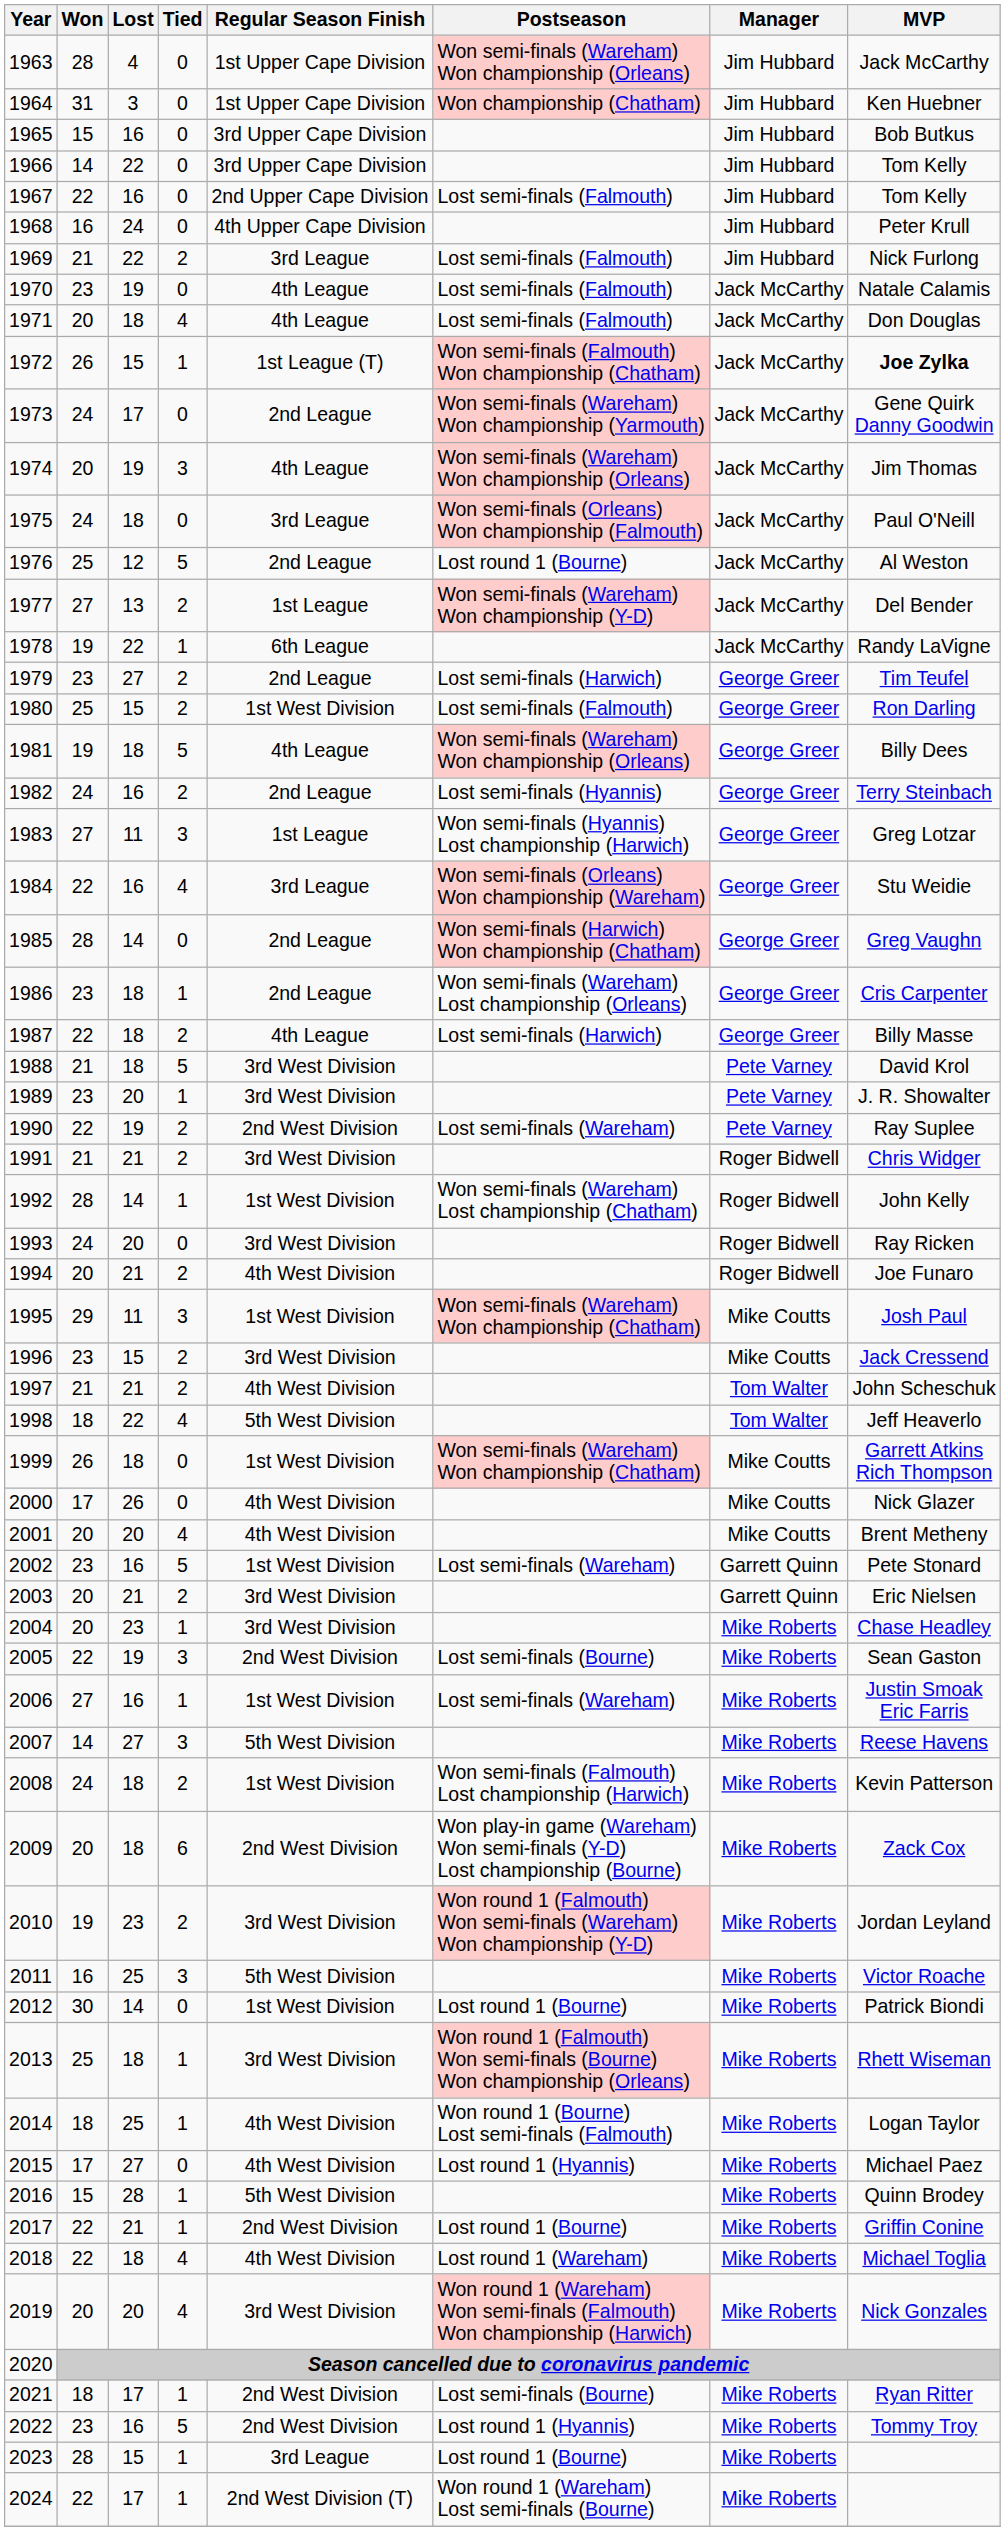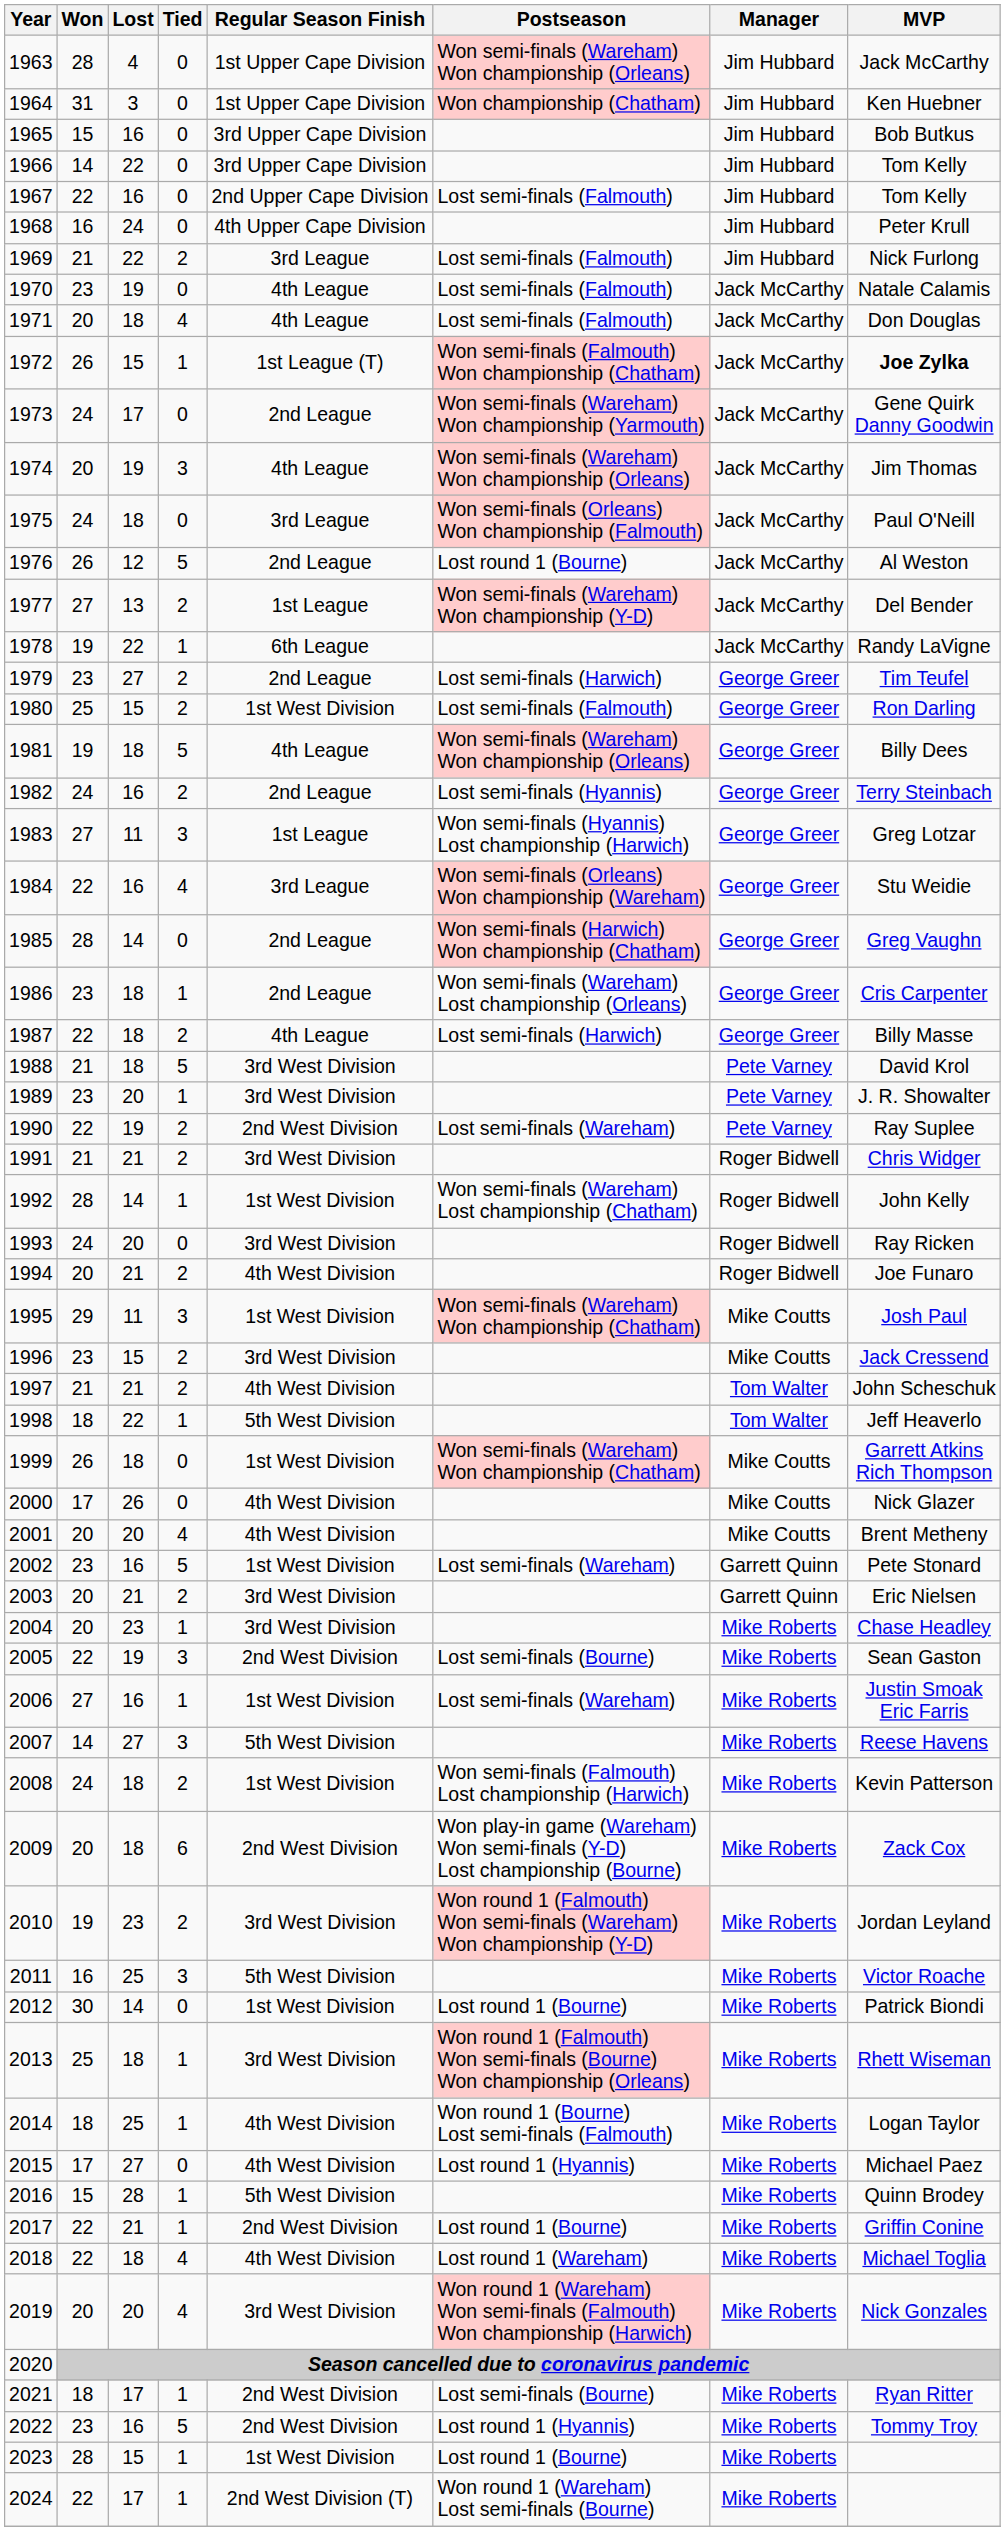(82, 563) 25 -> (82, 563) 26
(183, 1419) 4 -> (183, 1419) 1
(320, 2457) 3rd League -> (320, 2457) 1st West Division
